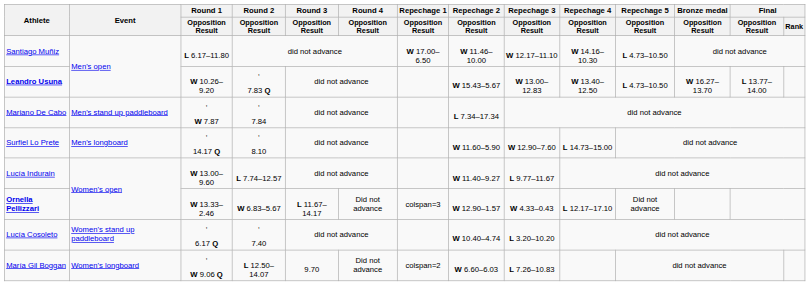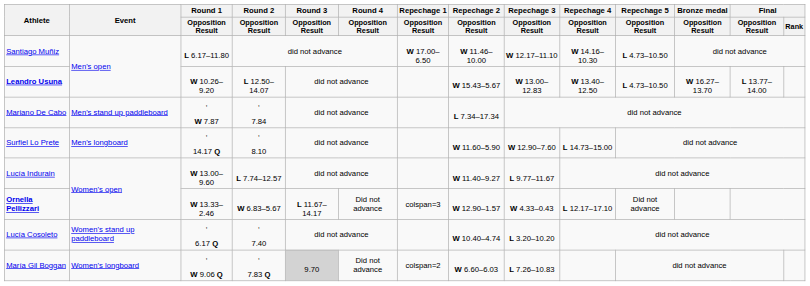(259, 82) , 7.83 Q -> (259, 86) L 12.50–14.07
(259, 270) L 12.50–14.07 -> (259, 265) , 7.83 Q
(312, 270) no background -> (312, 270) lightgrey background
